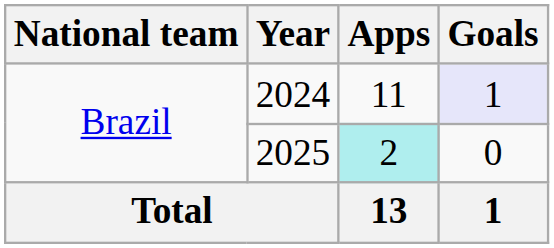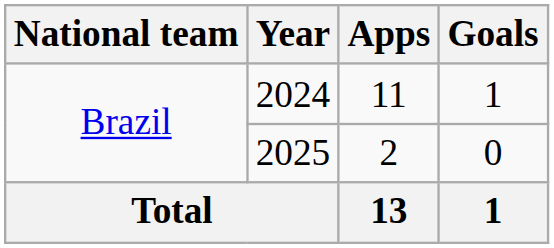(493, 93) lavender background -> (493, 93) no background
(389, 152) paleturquoise background -> (389, 152) no background
